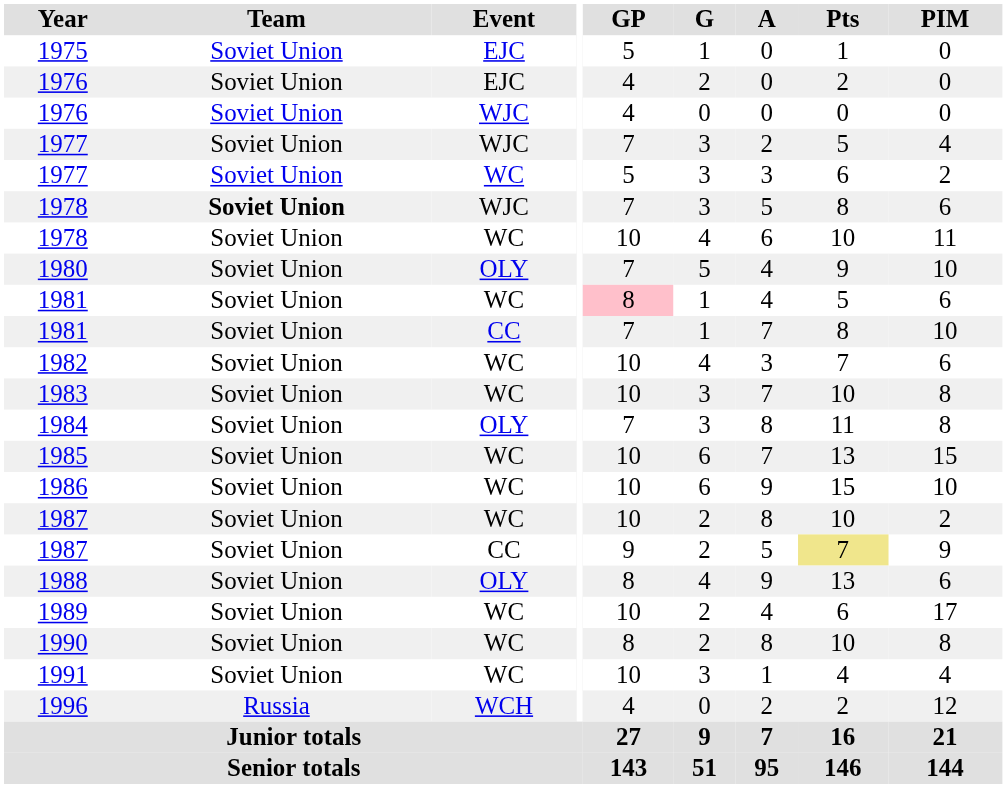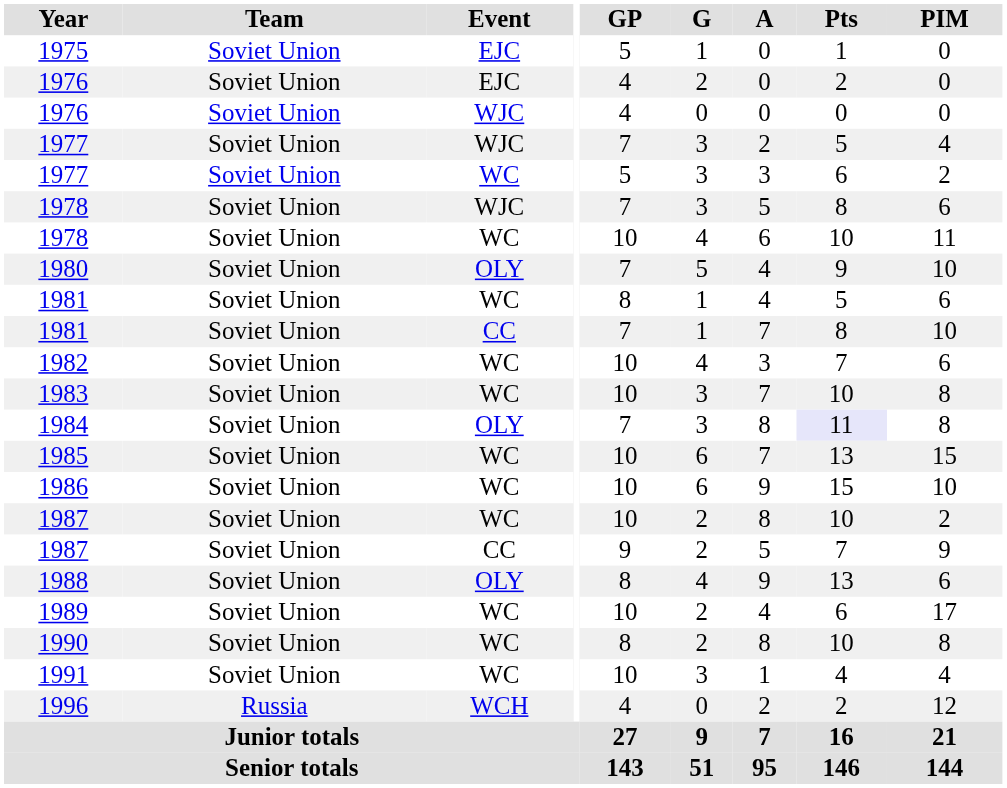(276, 206) bold -> (274, 206) normal
(628, 300) pink background -> (625, 300) no background
(843, 424) no background -> (841, 424) lavender background
(843, 549) khaki background -> (841, 549) no background
